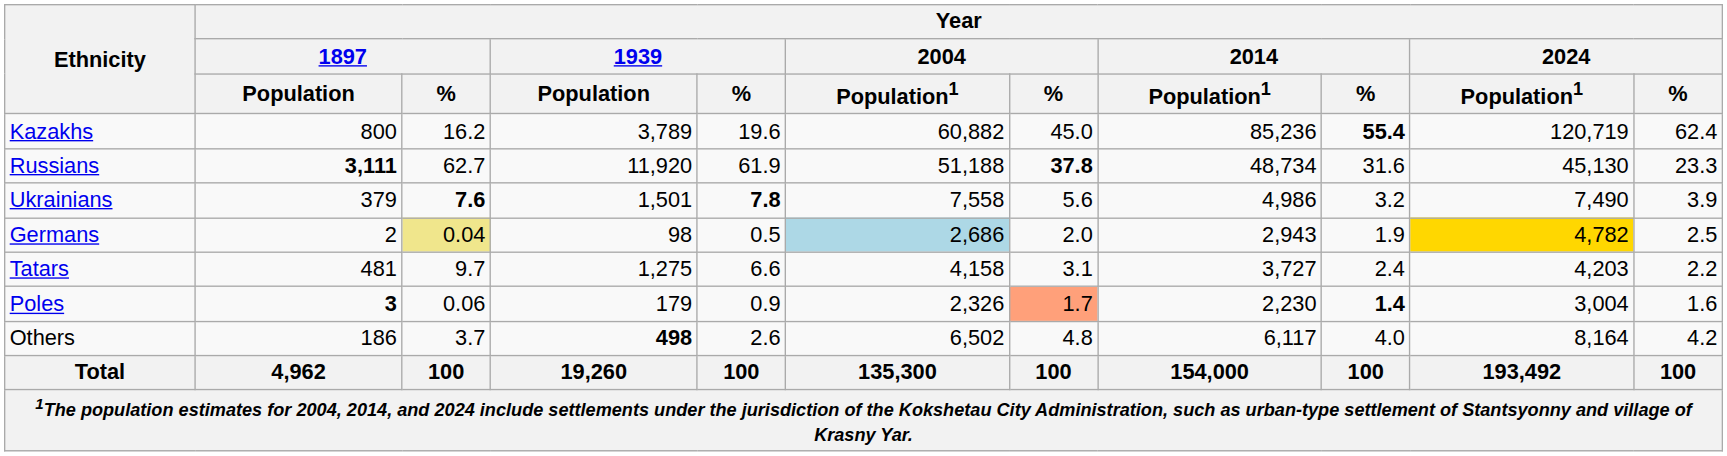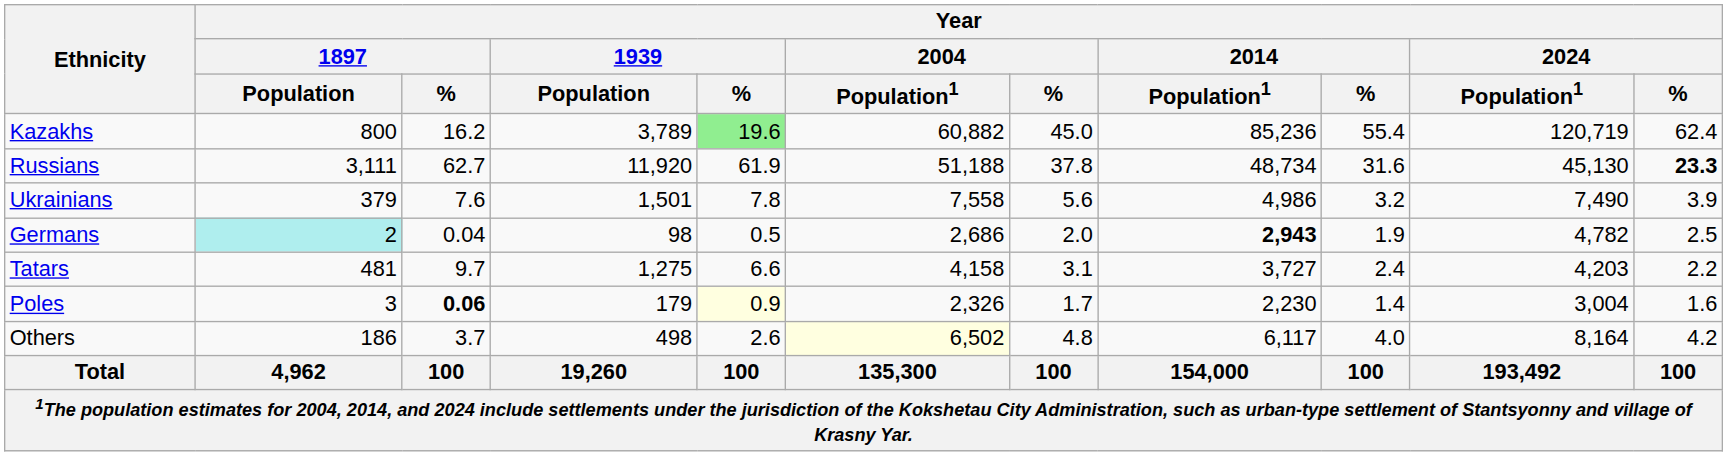(759, 131) no background -> (759, 131) lightgreen background
(1384, 131) bold -> (1384, 131) normal
(371, 165) bold -> (371, 165) normal
(1072, 165) bold -> (1072, 165) normal
(1696, 165) normal -> (1696, 165) bold
(470, 200) bold -> (470, 200) normal
(765, 200) bold -> (765, 200) normal
(391, 234) no background -> (391, 234) paleturquoise background
(464, 234) khaki background -> (464, 234) no background
(977, 234) lightblue background -> (977, 234) no background
(1289, 234) normal -> (1289, 234) bold
(1601, 234) gold background -> (1601, 234) no background
(391, 303) bold -> (391, 303) normal
(464, 303) normal -> (464, 303) bold
(765, 303) no background -> (765, 303) lightyellow background
(1078, 303) lightsalmon background -> (1078, 303) no background
(1390, 303) bold -> (1390, 303) normal
(674, 338) bold -> (674, 338) normal
(977, 338) no background -> (977, 338) lightyellow background
